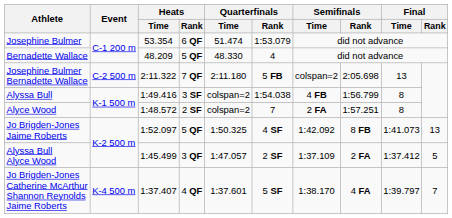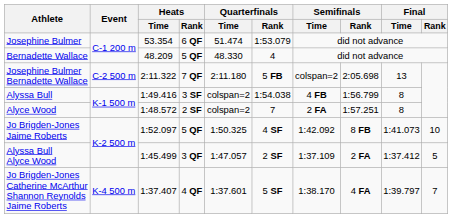(435, 130) 13 -> (435, 130) 10
